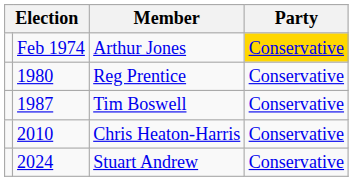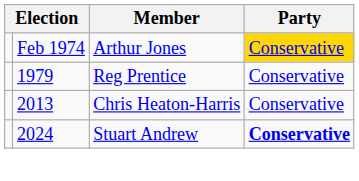(35, 76) 1980 -> (35, 76) 1979
- row: (140, 104)
(35, 133) 2010 -> (35, 104) 2013
(296, 162) normal -> (299, 133) bold
